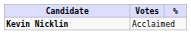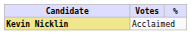(37, 24) no background -> (37, 24) khaki background
